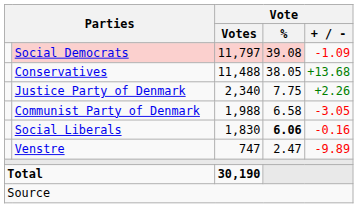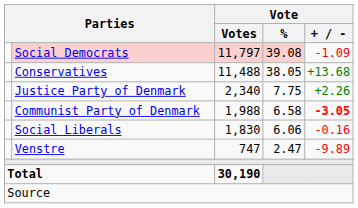(332, 110) normal -> (332, 110) bold
(287, 130) bold -> (287, 130) normal
